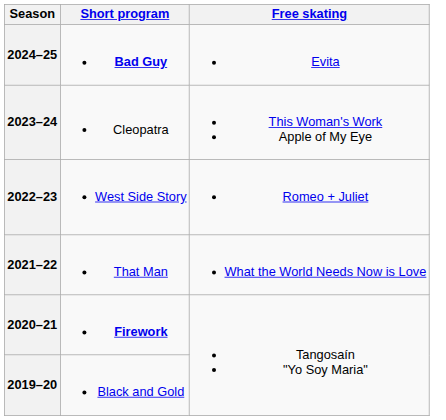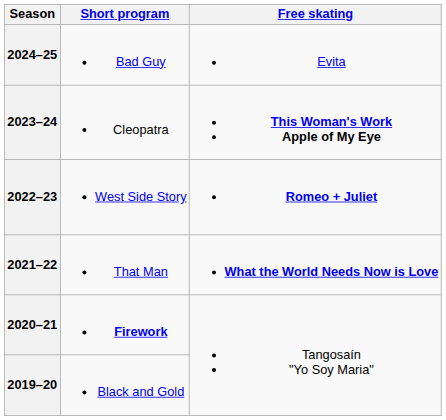(125, 62) bold -> (125, 62) normal
(309, 130) normal -> (315, 130) bold
(309, 204) normal -> (315, 204) bold
(309, 272) normal -> (315, 272) bold
